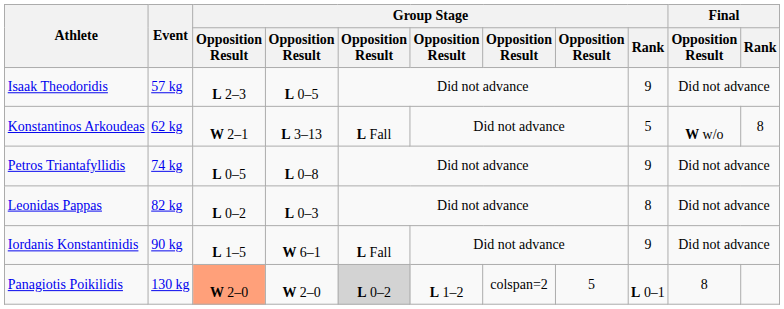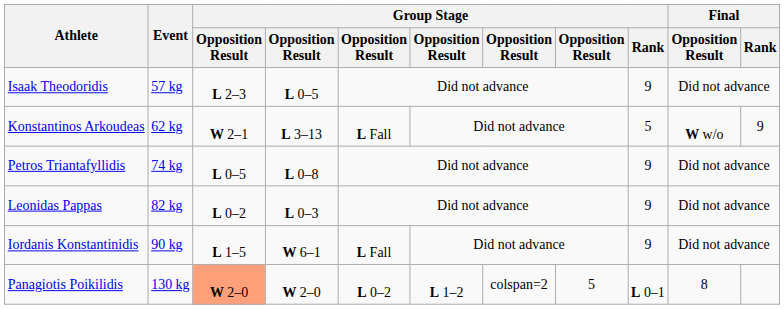(760, 126) 8 -> (760, 126) 9
(648, 205) 8 -> (648, 205) 9
(374, 293) lightgrey background -> (374, 293) no background
